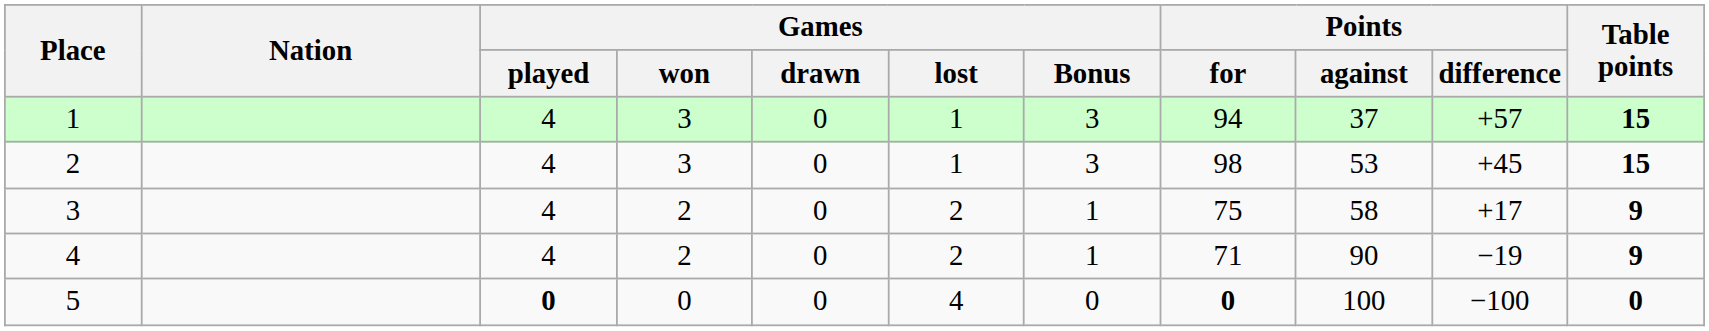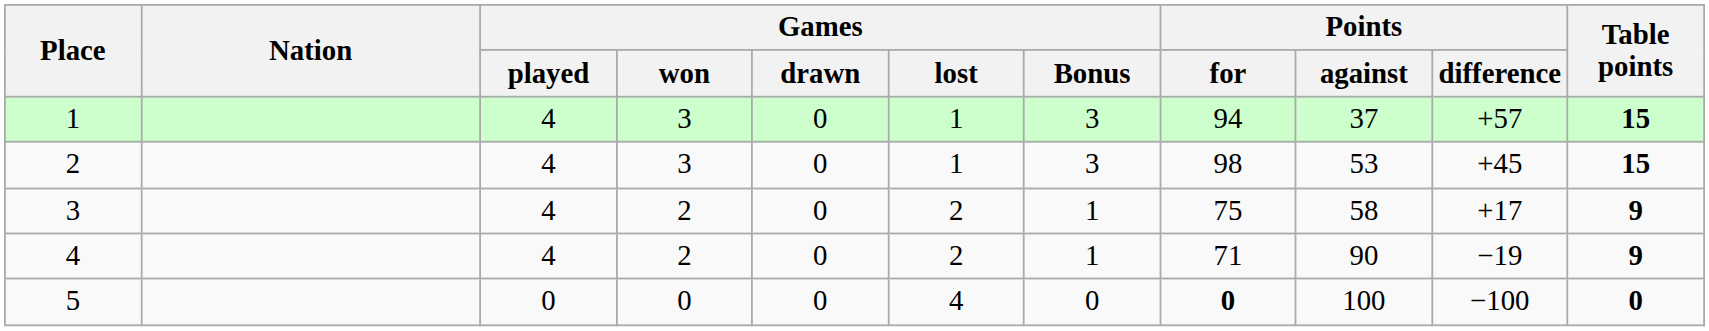(548, 301) bold -> (548, 301) normal
